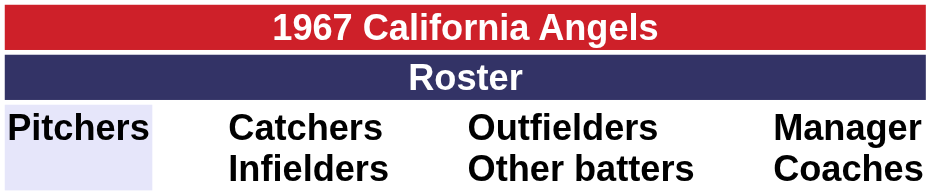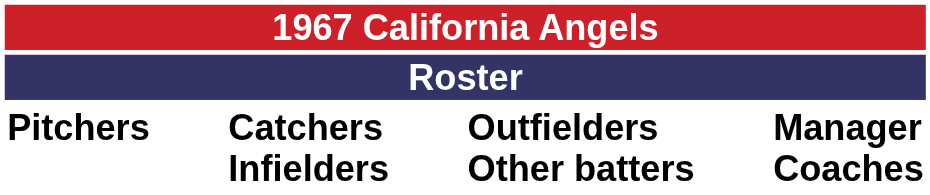(78, 127) lavender background -> (78, 127) no background
